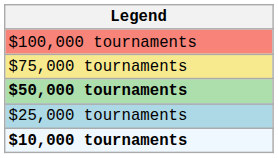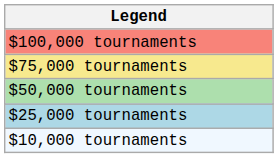(98, 91) bold -> (98, 91) normal
(98, 141) bold -> (98, 141) normal
